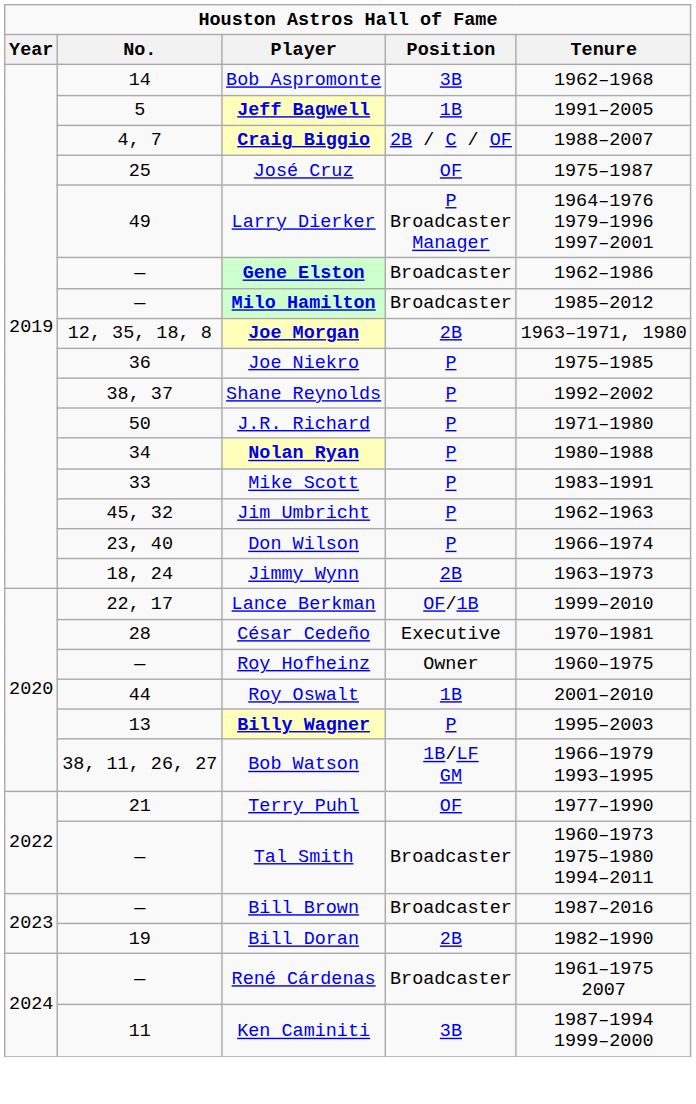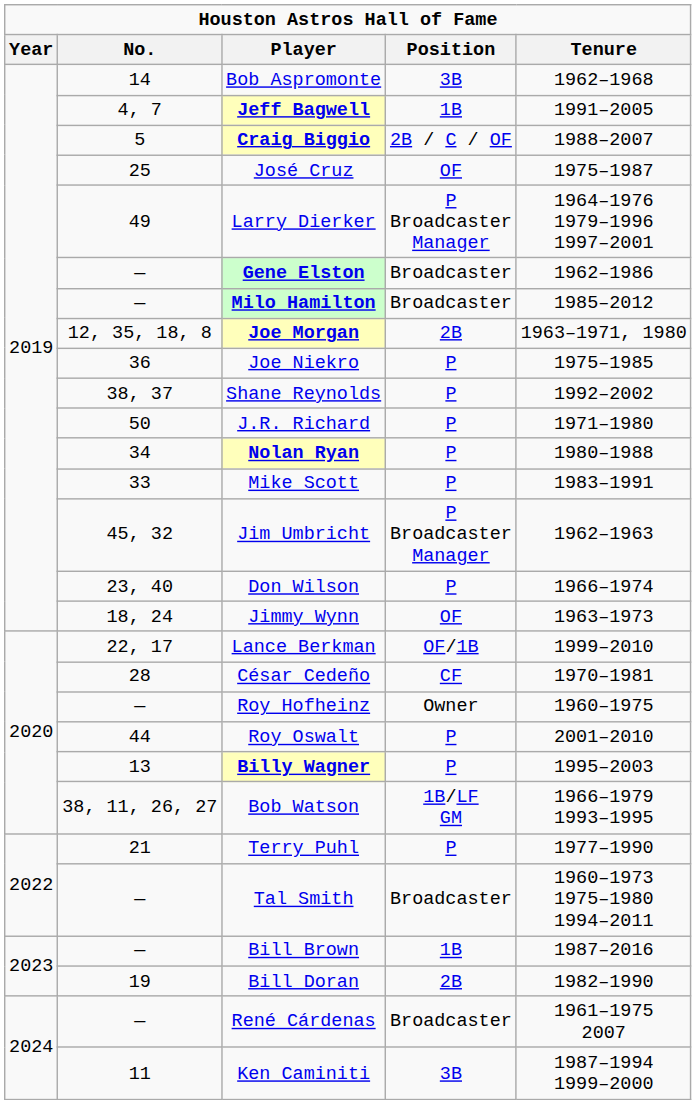(140, 110) 5 -> (140, 110) 4, 7
(140, 140) 4, 7 -> (140, 140) 5
(451, 514) P -> (451, 535) P Broadcaster Manager
(451, 574) 2B -> (451, 616) OF
(451, 634) Executive -> (451, 677) CF
(451, 694) 1B -> (451, 737) P
(451, 806) OF -> (451, 848) P
(451, 908) Broadcaster -> (451, 951) 1B
